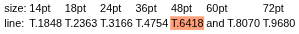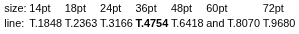(152, 23) normal -> (152, 23) bold
(187, 23) lightsalmon background -> (187, 23) no background
